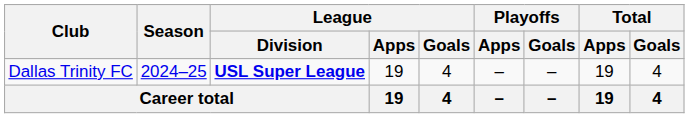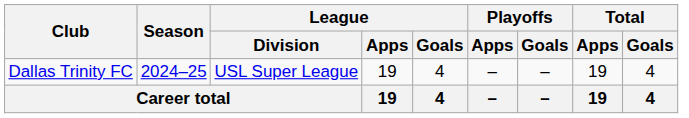(290, 71) bold -> (286, 71) normal
